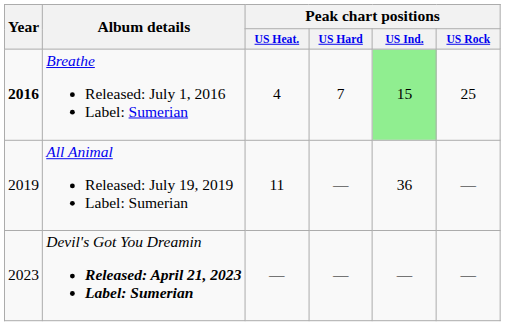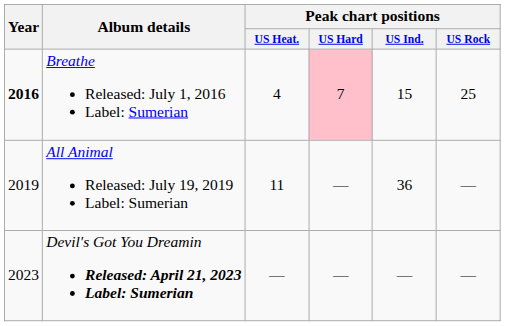(341, 94) no background -> (341, 94) pink background
(404, 94) lightgreen background -> (404, 94) no background
